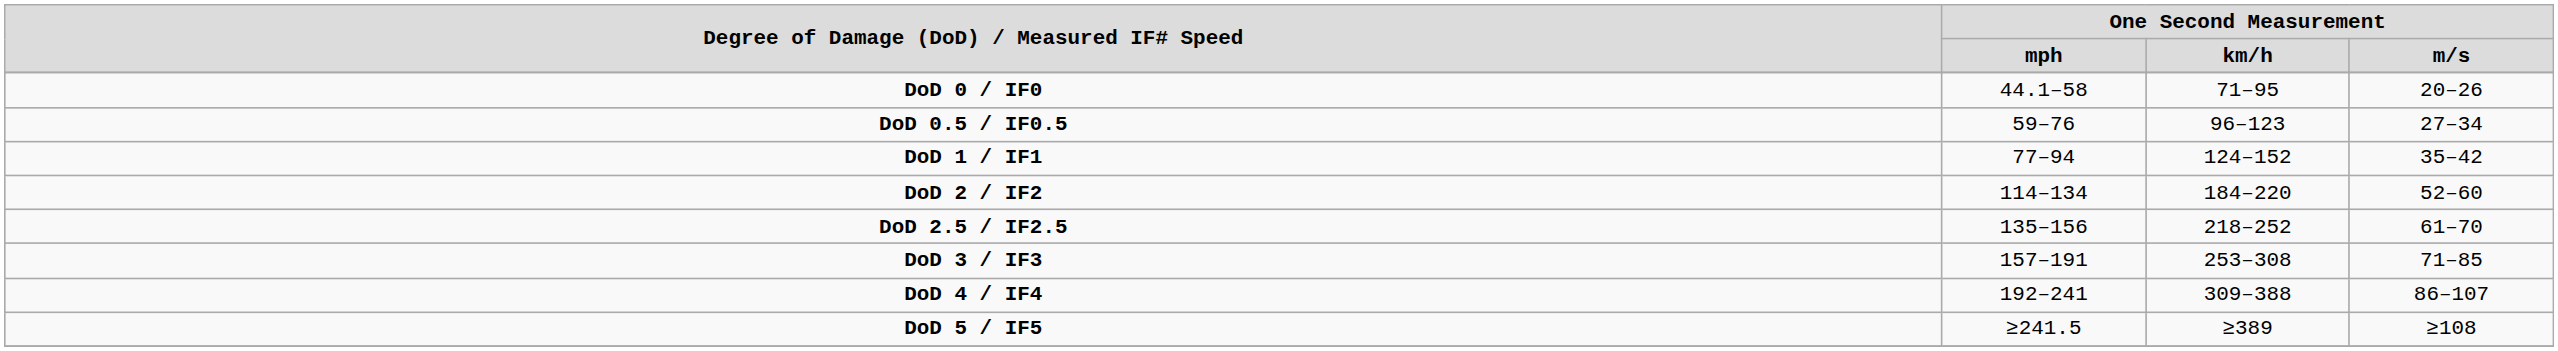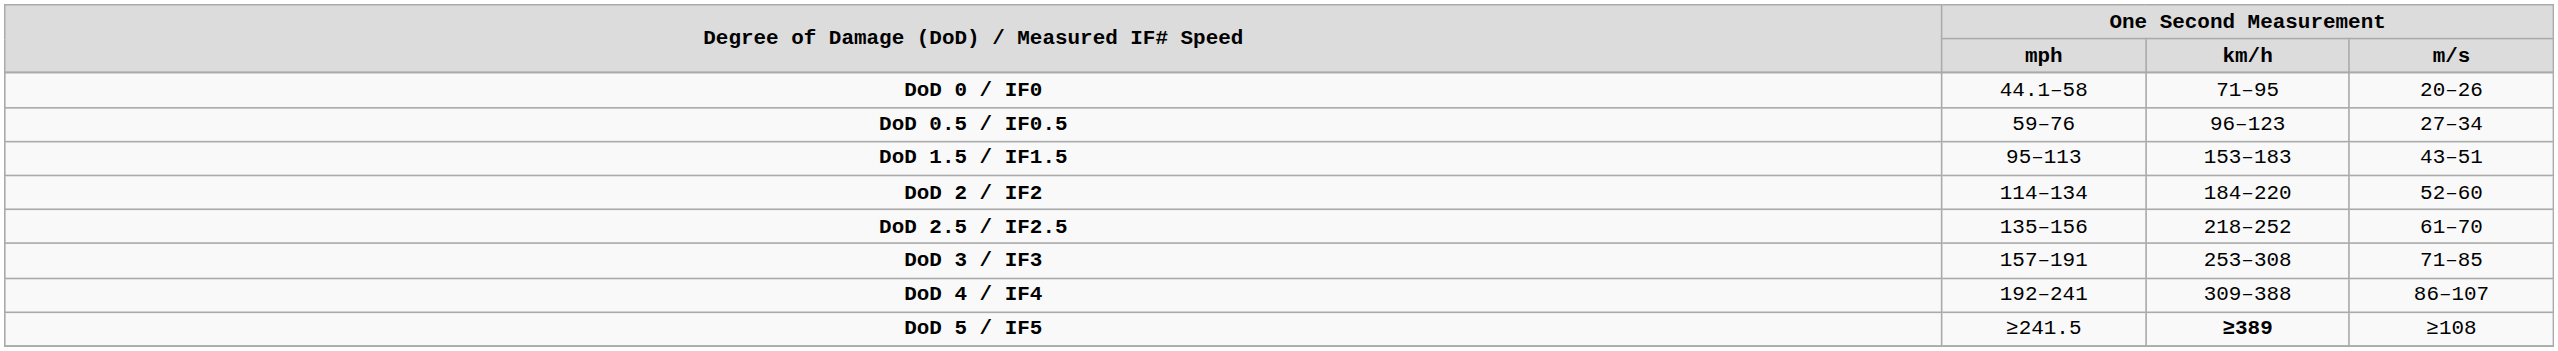- row: (973, 158)
+ row: (973, 158)
(2248, 329) normal -> (2248, 329) bold
